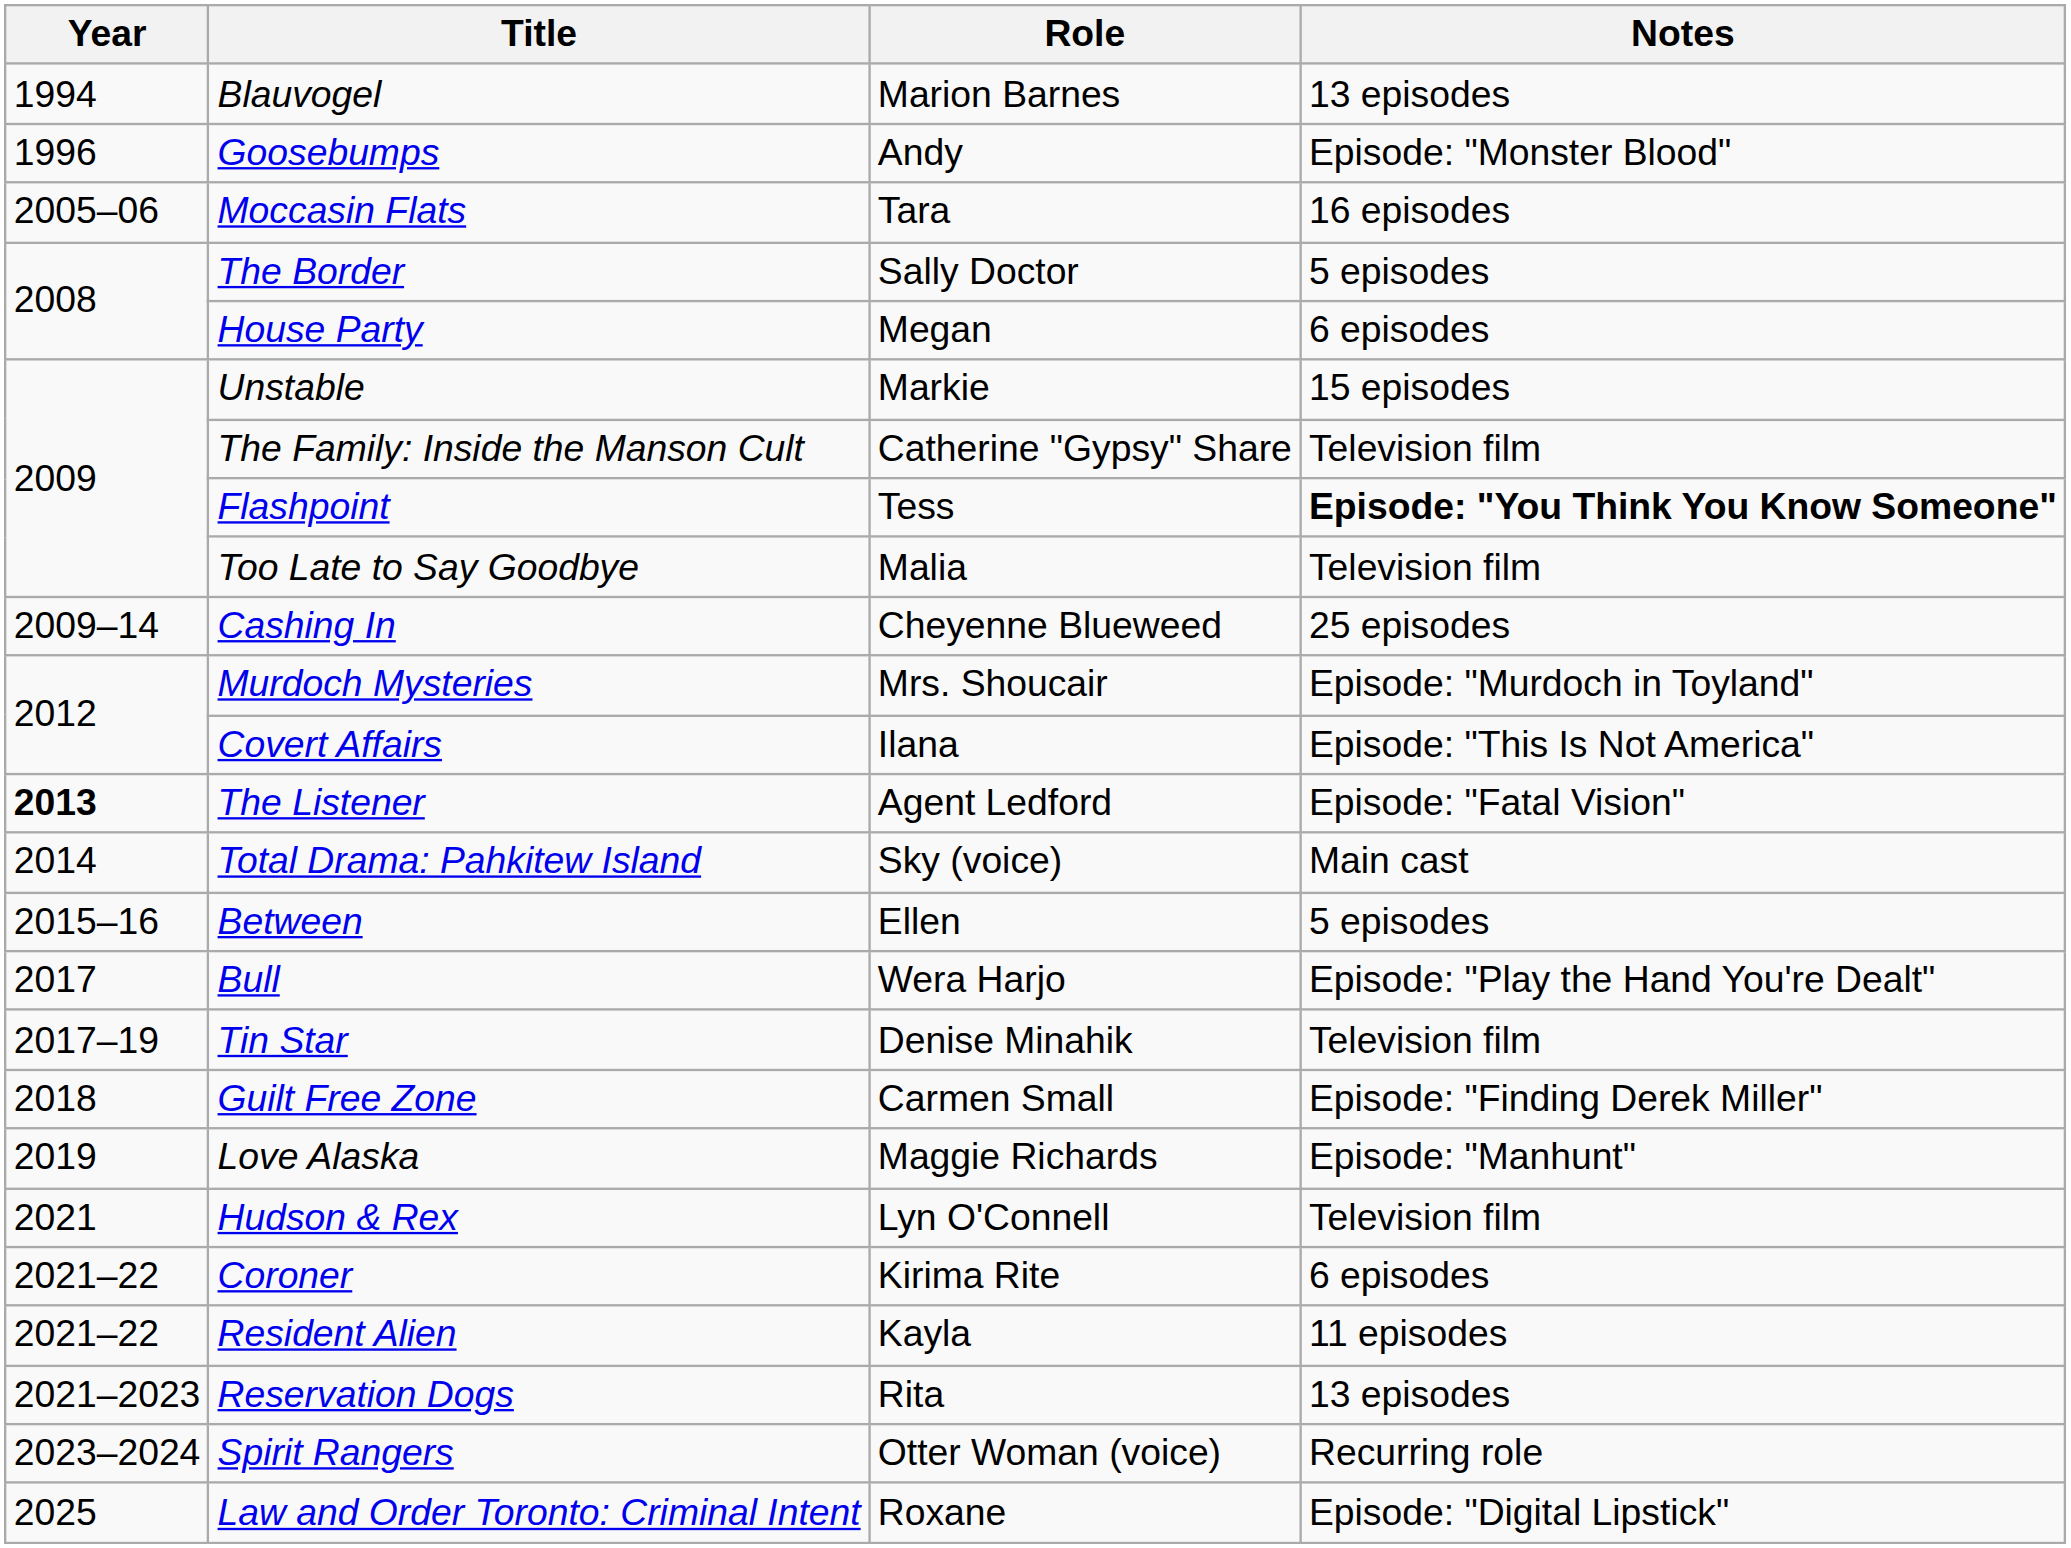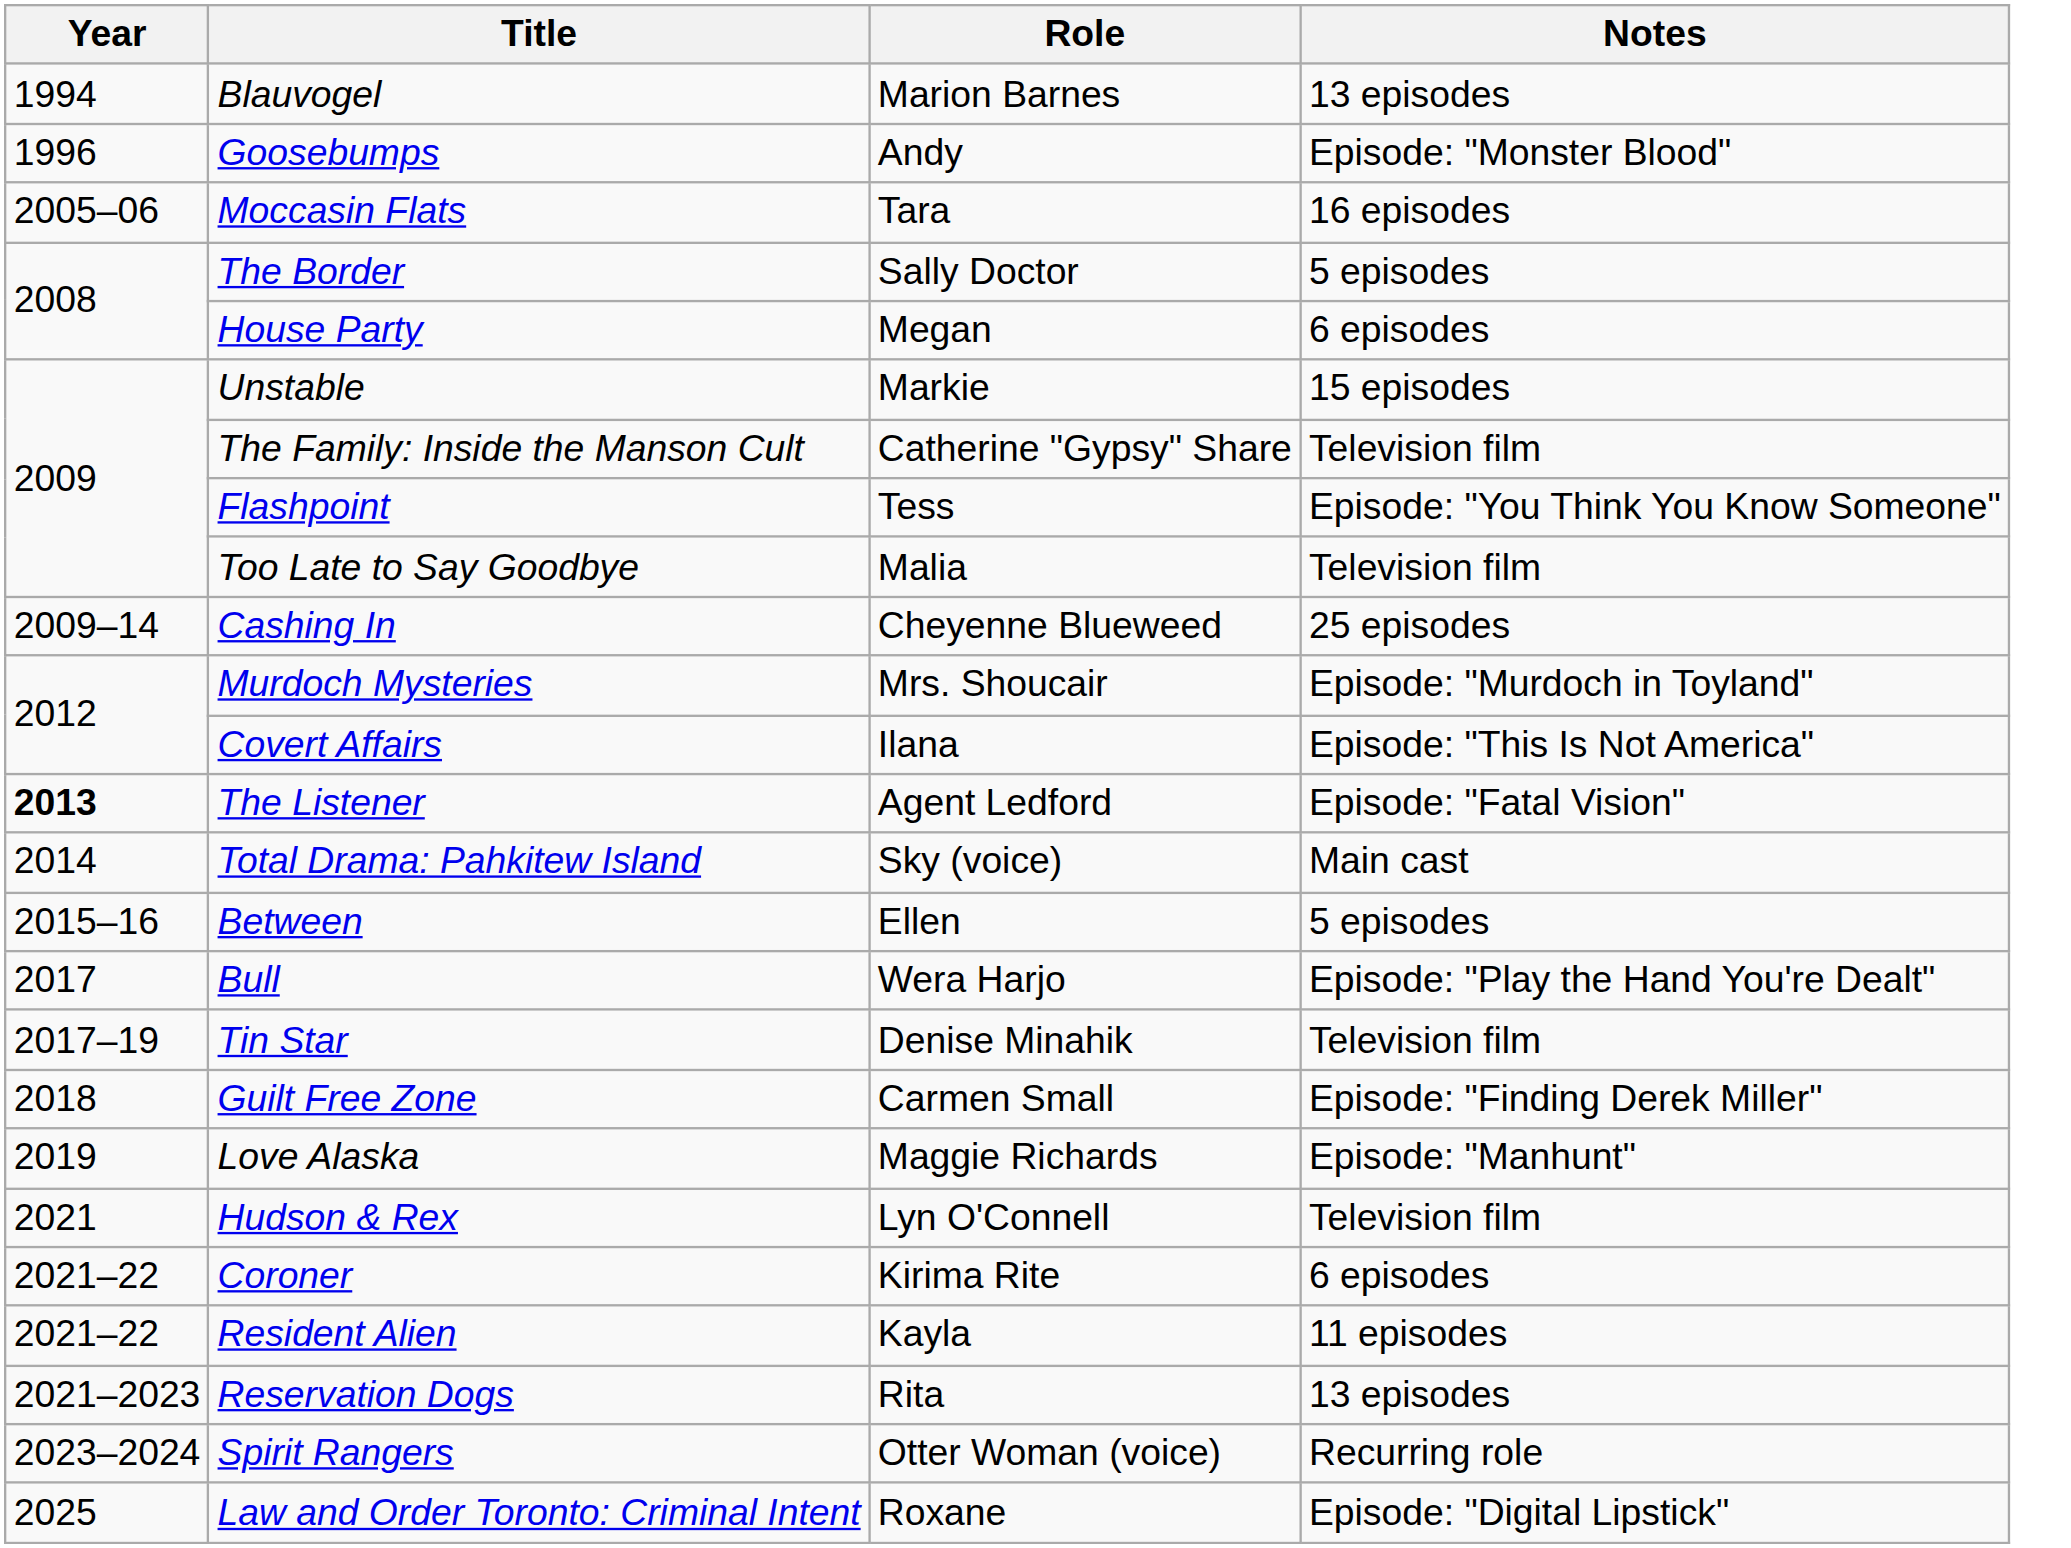(1683, 507) bold -> (1655, 507) normal
